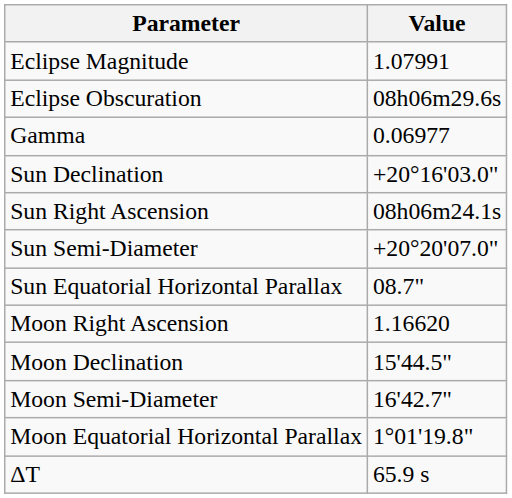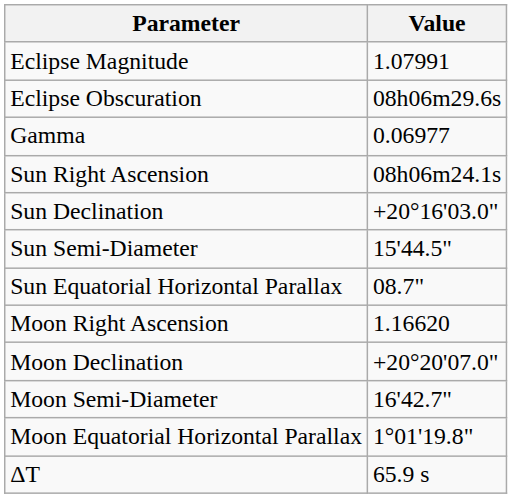rows swapped: (110, 211) <-> (87, 173)
(436, 248) +20°20'07.0" -> (412, 248) 15'44.5"
(412, 361) 15'44.5" -> (436, 361) +20°20'07.0"
